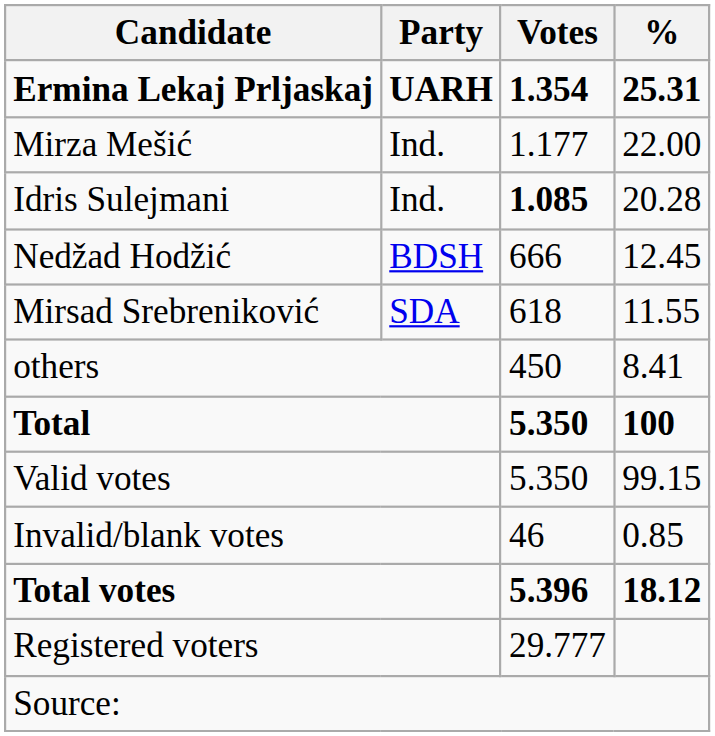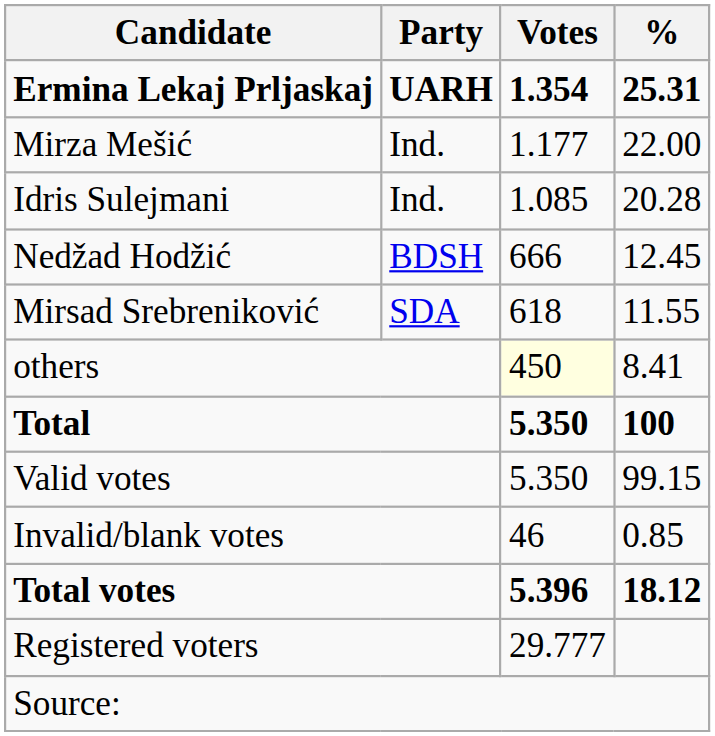(549, 199) bold -> (549, 199) normal
(536, 367) no background -> (536, 367) lightyellow background
